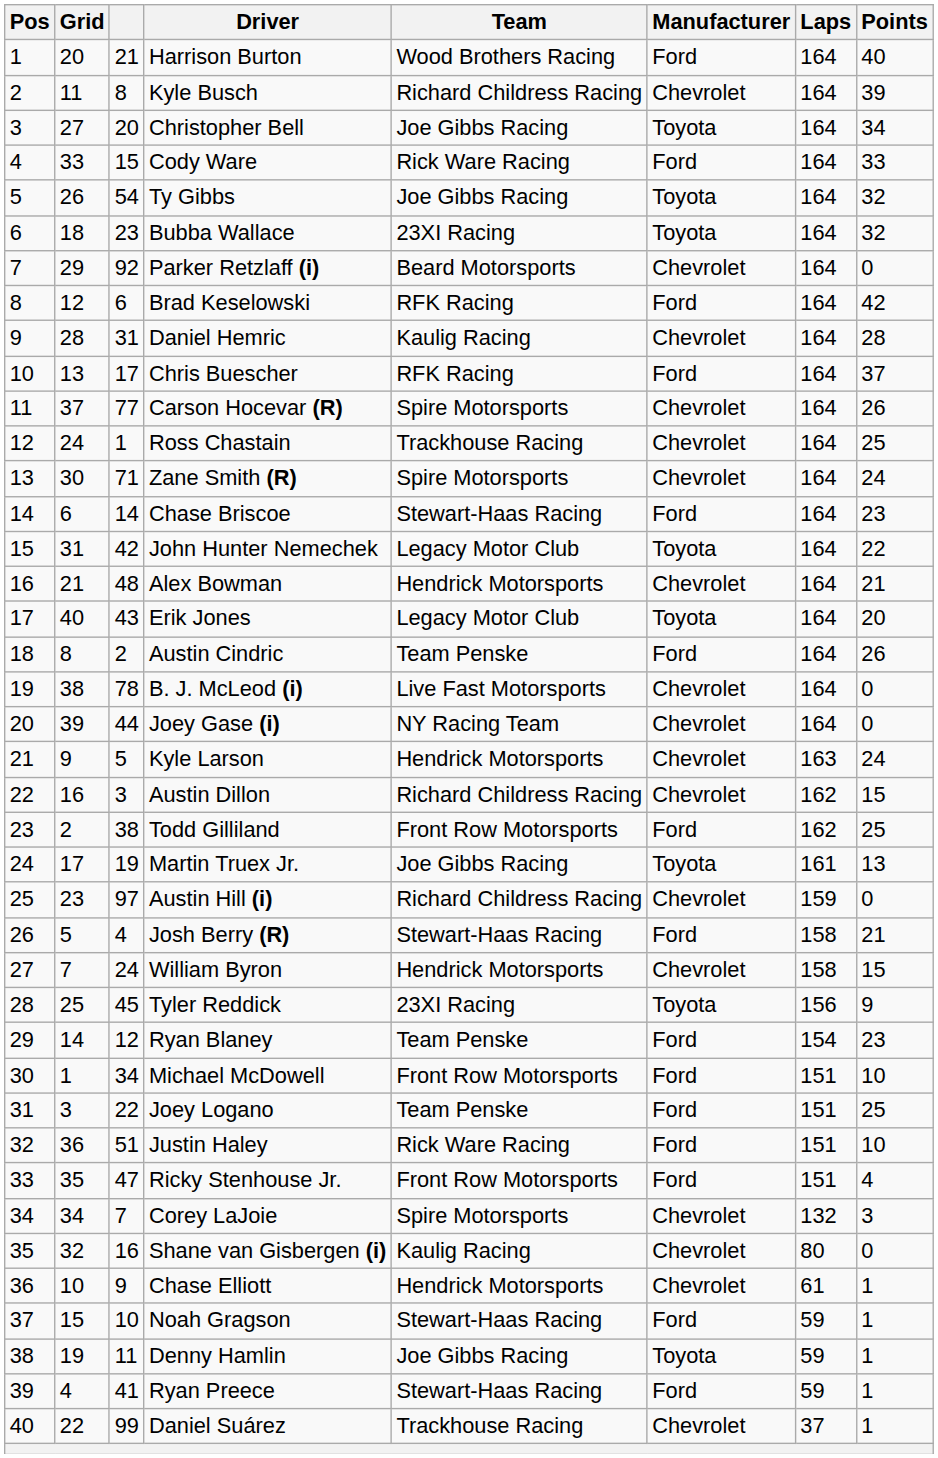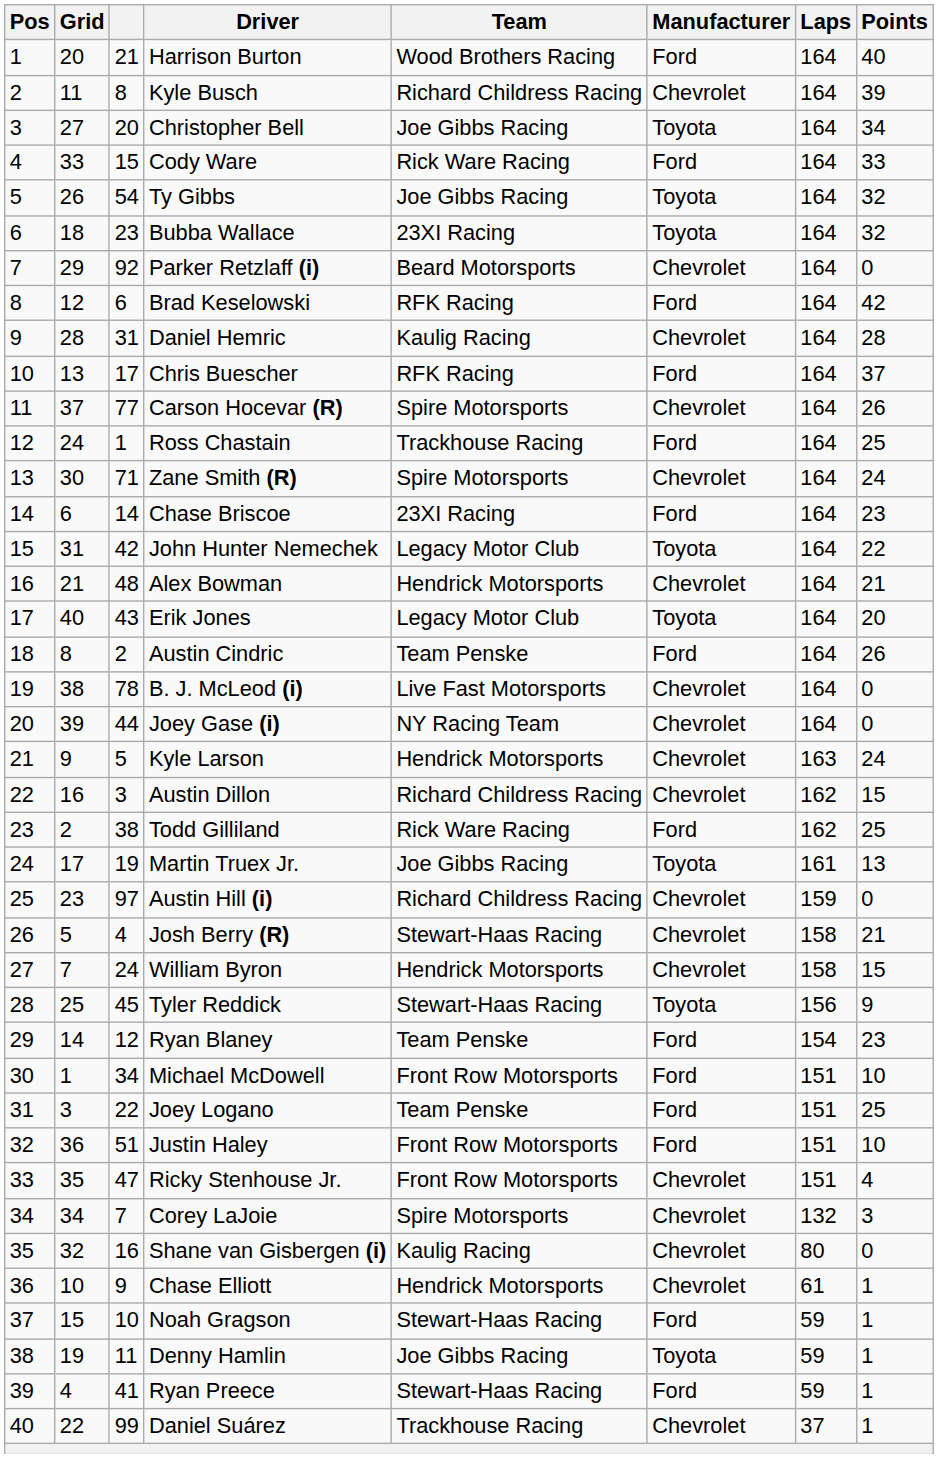(699, 442) Chevrolet -> (675, 442) Ford
(499, 513) Stewart-Haas Racing -> (456, 513) 23XI Racing
(507, 828) Front Row Motorsports -> (483, 828) Rick Ware Racing
(675, 934) Ford -> (699, 934) Chevrolet
(456, 1004) 23XI Racing -> (499, 1004) Stewart-Haas Racing
(483, 1144) Rick Ware Racing -> (507, 1144) Front Row Motorsports
(675, 1179) Ford -> (699, 1179) Chevrolet
